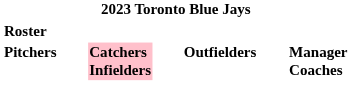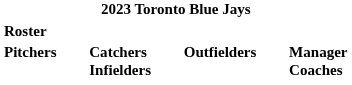(120, 61) pink background -> (120, 61) no background
